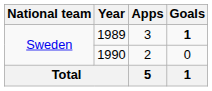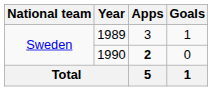(187, 34) bold -> (187, 34) normal
(148, 55) normal -> (148, 55) bold
